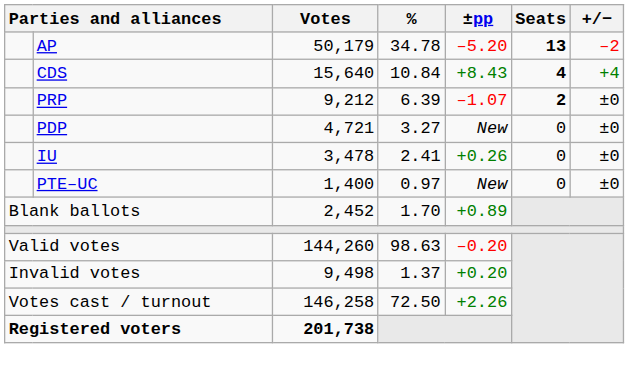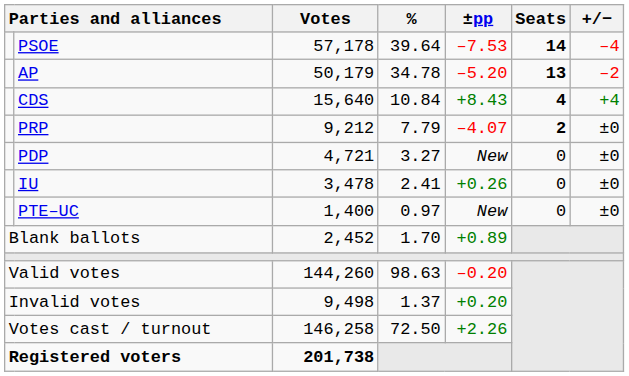+ row: (38, 46)
(420, 101) 6.39 -> (420, 129) 7.79
(482, 101) –1.07 -> (482, 129) –4.07
